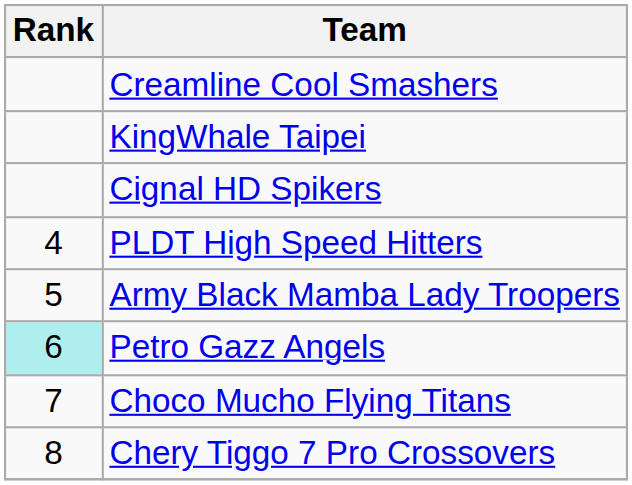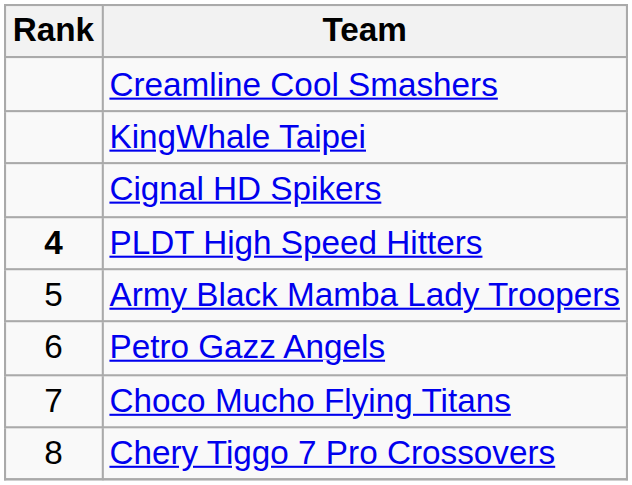(53, 242) normal -> (53, 242) bold
(53, 347) paleturquoise background -> (53, 347) no background
